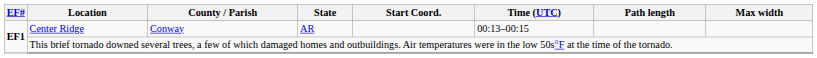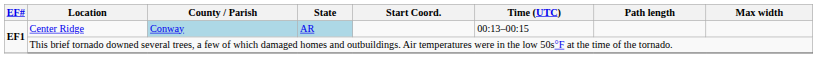(167, 28) no background -> (167, 28) lightblue background
(307, 28) no background -> (307, 28) lightblue background
